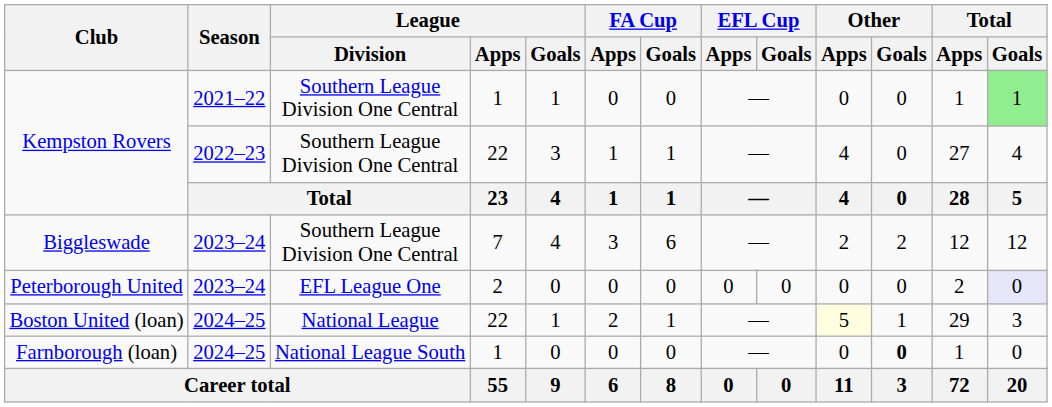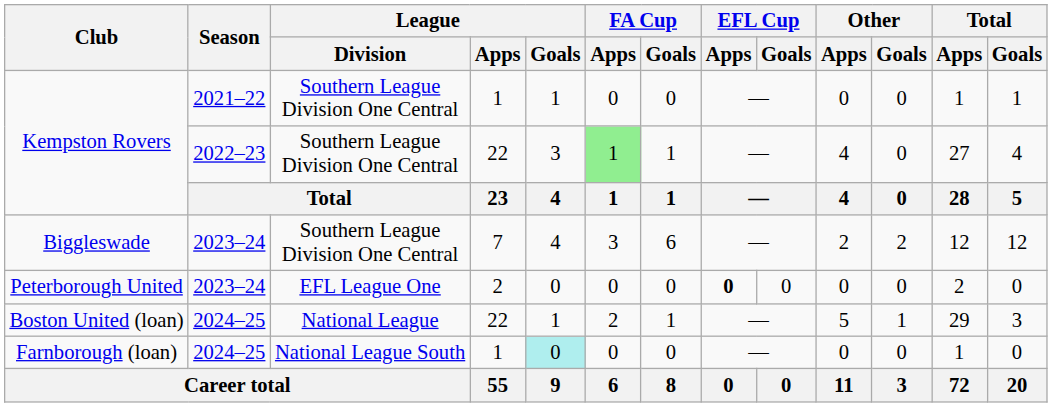(1017, 97) lightgreen background -> (1017, 97) no background
(613, 153) no background -> (613, 153) lightgreen background
(728, 286) normal -> (728, 286) bold
(1017, 286) lavender background -> (1017, 286) no background
(844, 319) lightyellow background -> (844, 319) no background
(555, 352) no background -> (555, 352) paleturquoise background
(902, 352) bold -> (902, 352) normal
